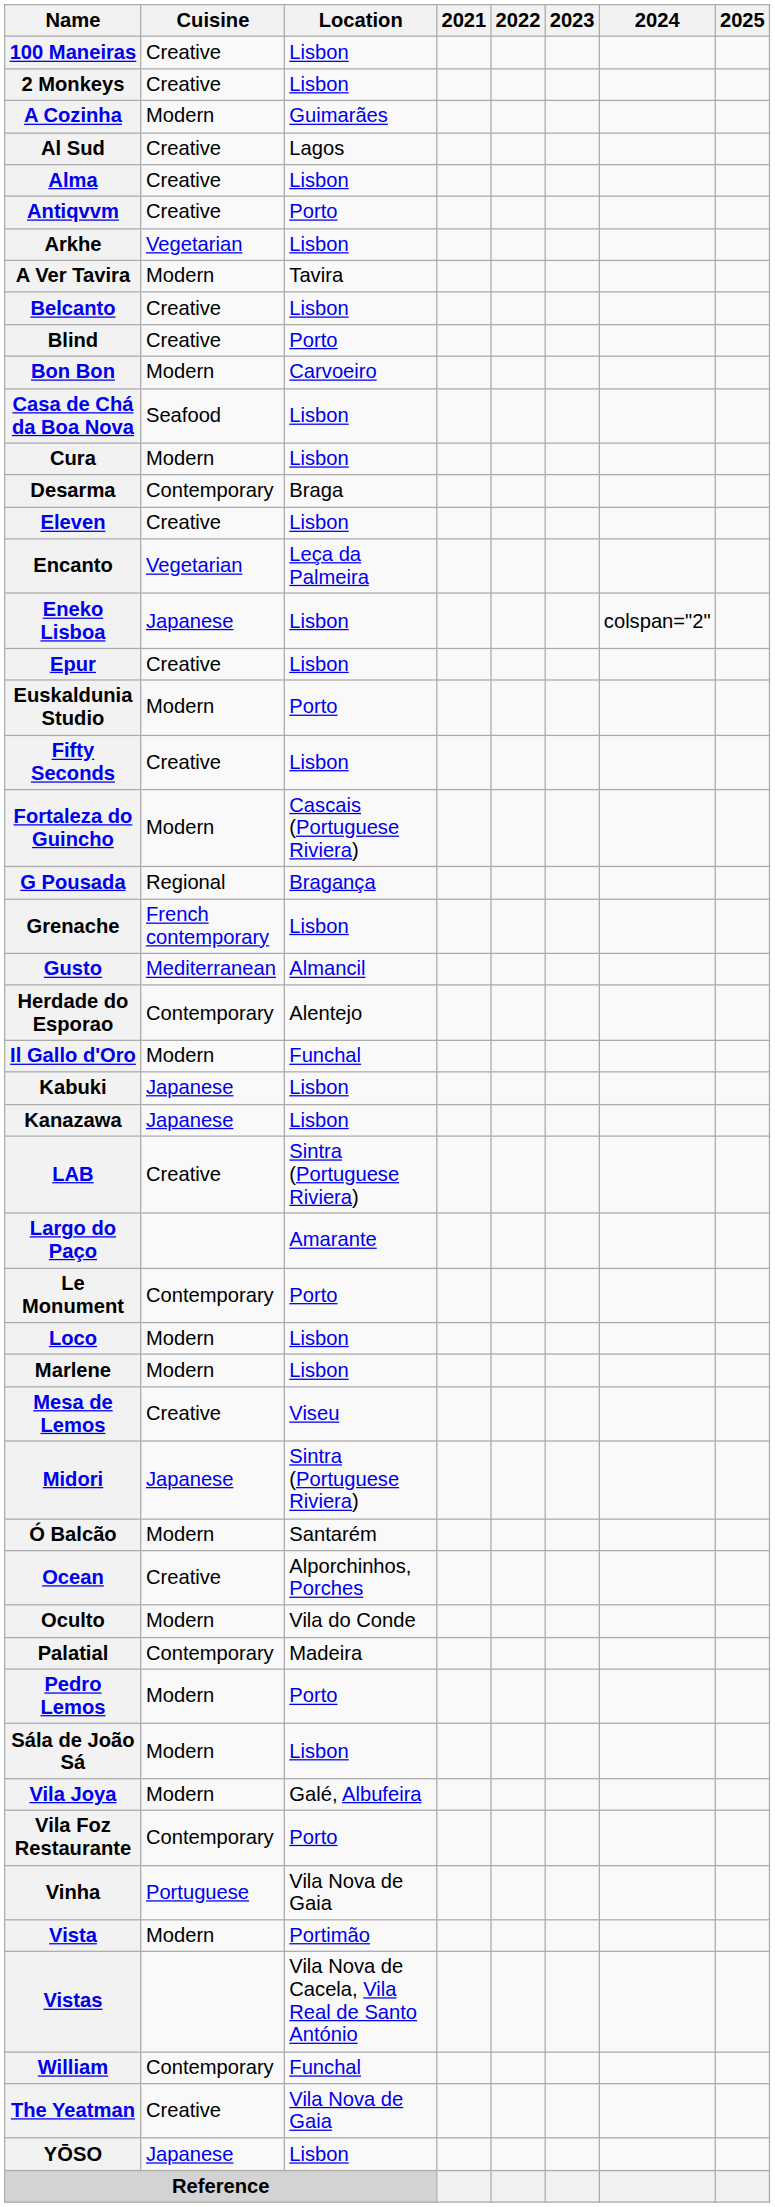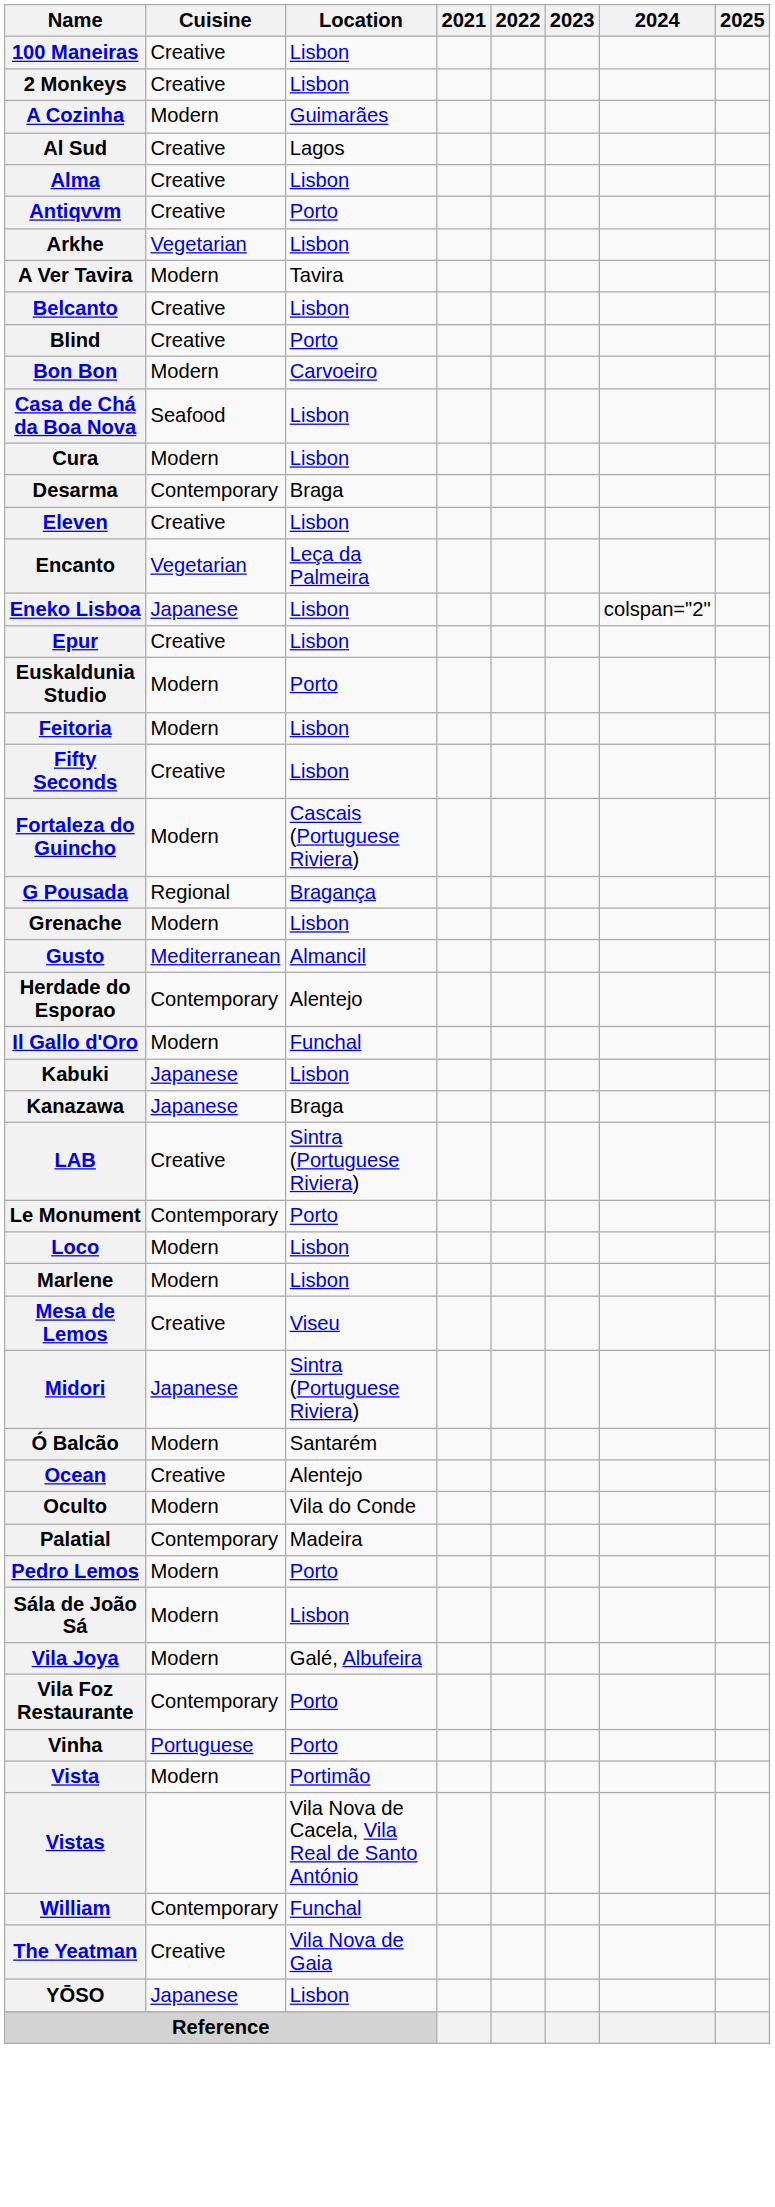+ row: (75, 727)
(208, 925) French contemporary -> (185, 923) Modern
(319, 1119) Lisbon -> (317, 1106) Braga
- row: (73, 1240)
(350, 1577) Alporchinhos, Porches -> (326, 1475) Alentejo
(346, 1892) Vila Nova de Gaia -> (314, 1744) Porto
